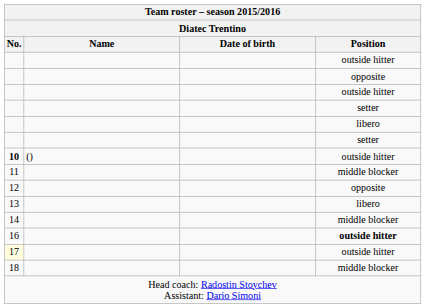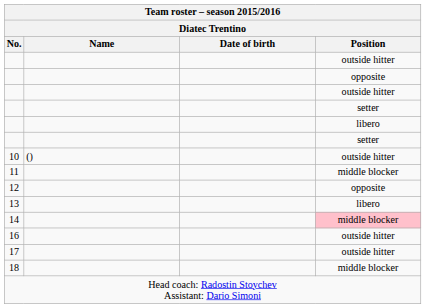(14, 156) bold -> (14, 156) normal
(368, 220) no background -> (368, 220) pink background
(368, 236) bold -> (368, 236) normal
(14, 252) lightyellow background -> (14, 252) no background
